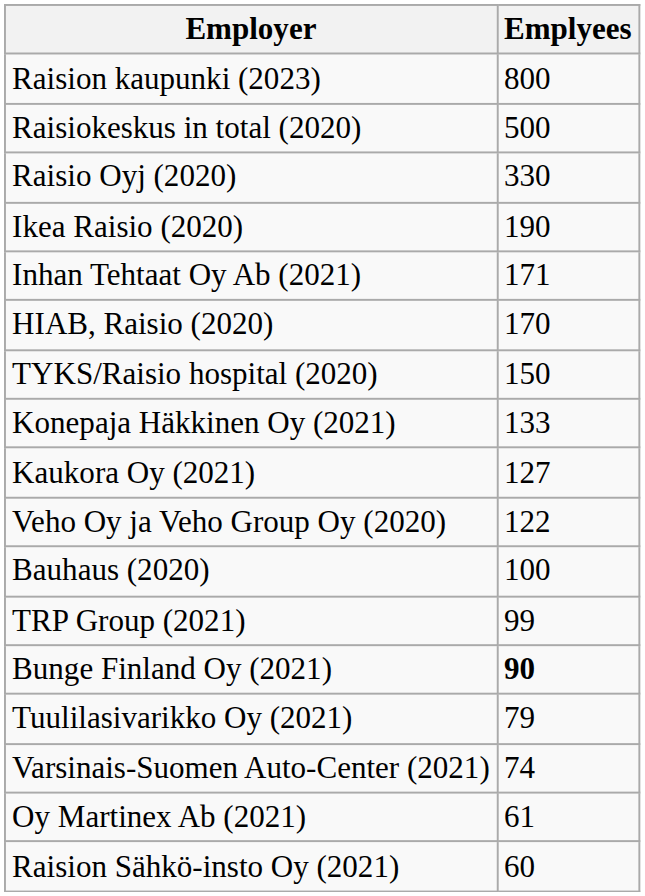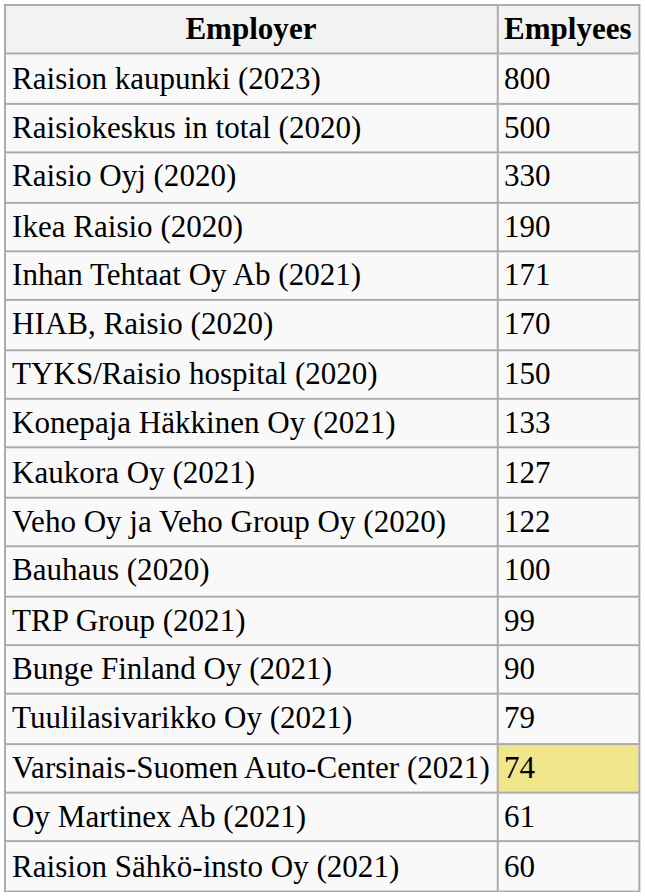(520, 669) bold -> (520, 669) normal
(520, 767) no background -> (520, 767) khaki background
